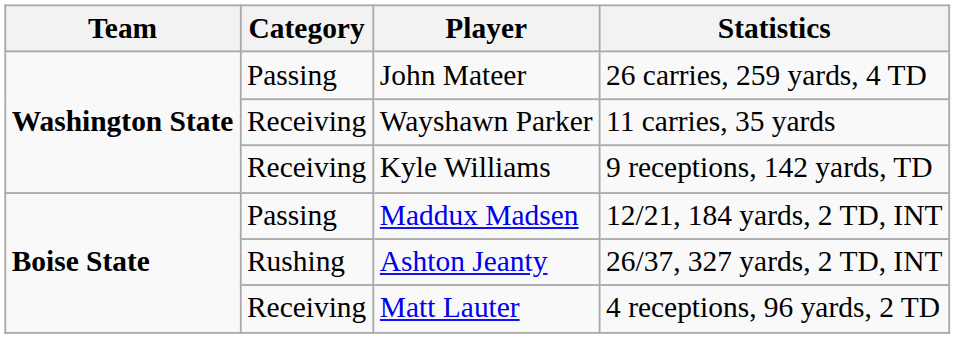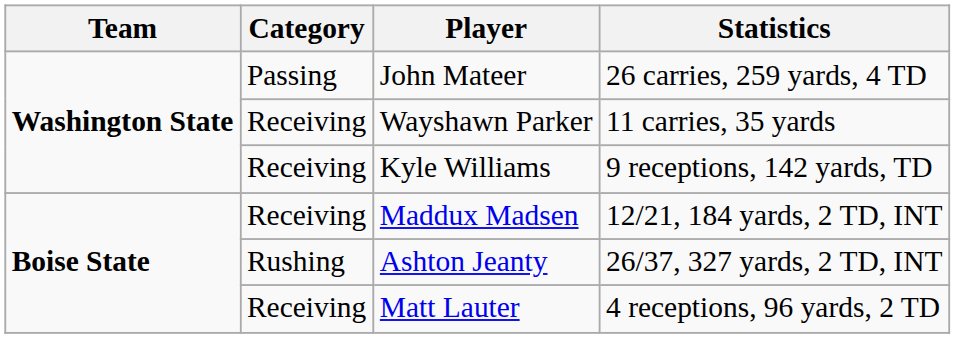(292, 215) Passing -> (307, 215) Receiving
